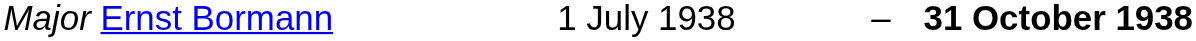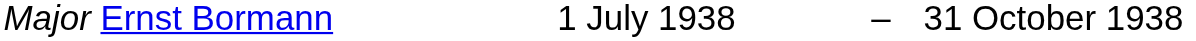(1058, 18) bold -> (1053, 18) normal
